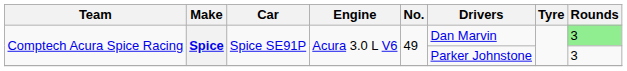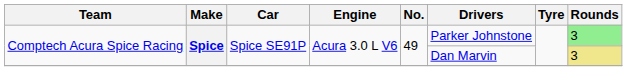(464, 36) Dan Marvin -> (481, 36) Parker Johnstone
(481, 56) Parker Johnstone -> (464, 56) Dan Marvin
(574, 56) no background -> (574, 56) khaki background
